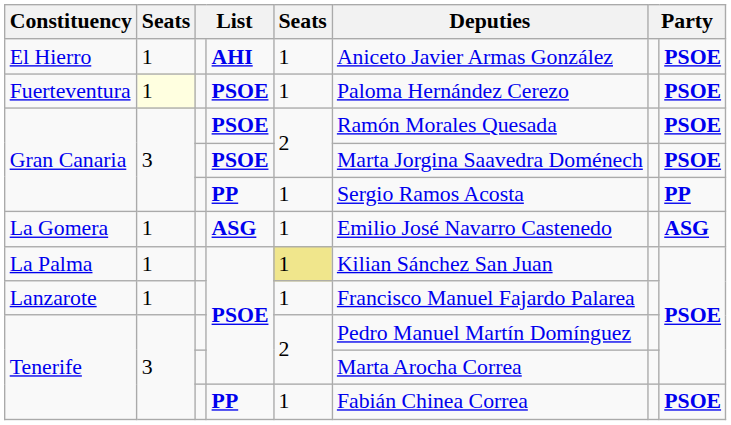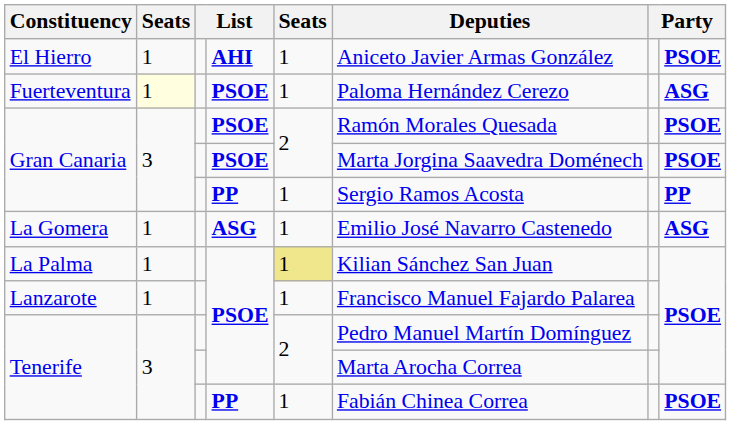(693, 90) PSOE -> (687, 90) ASG
